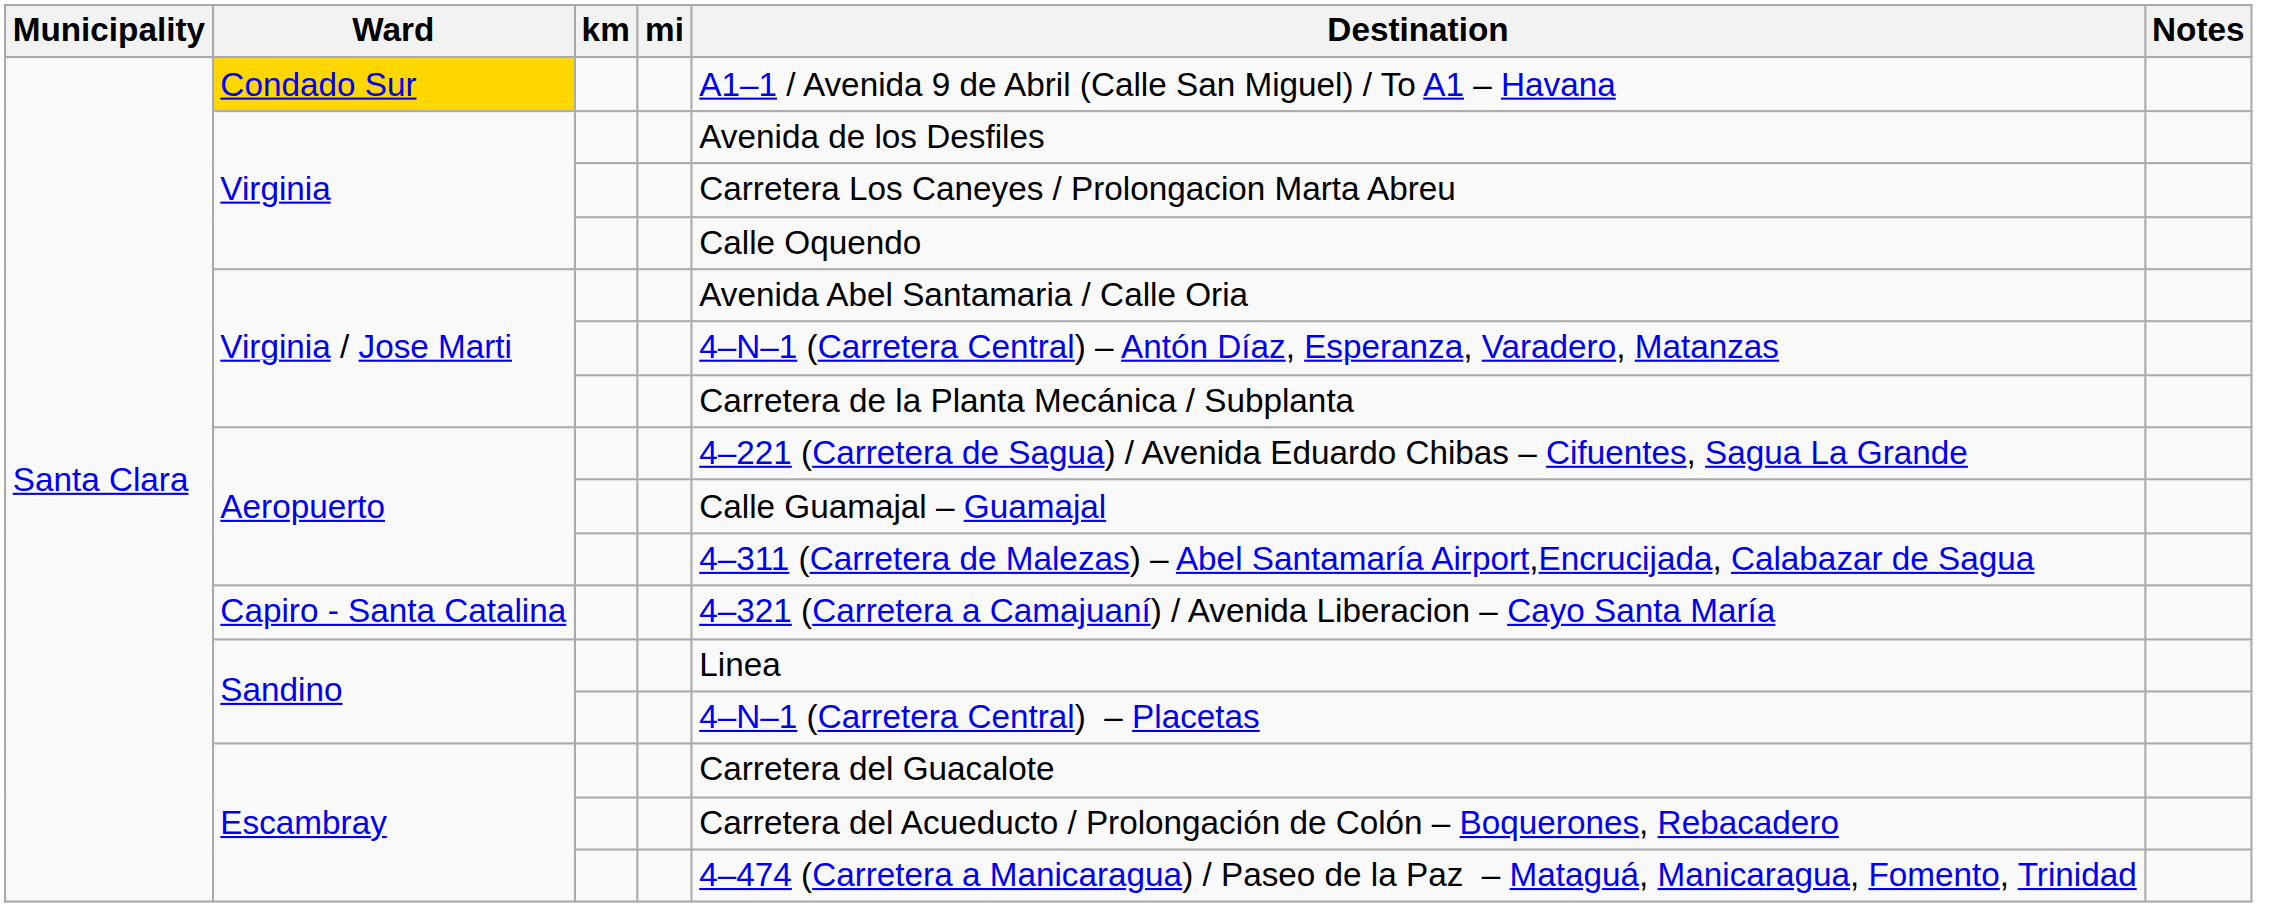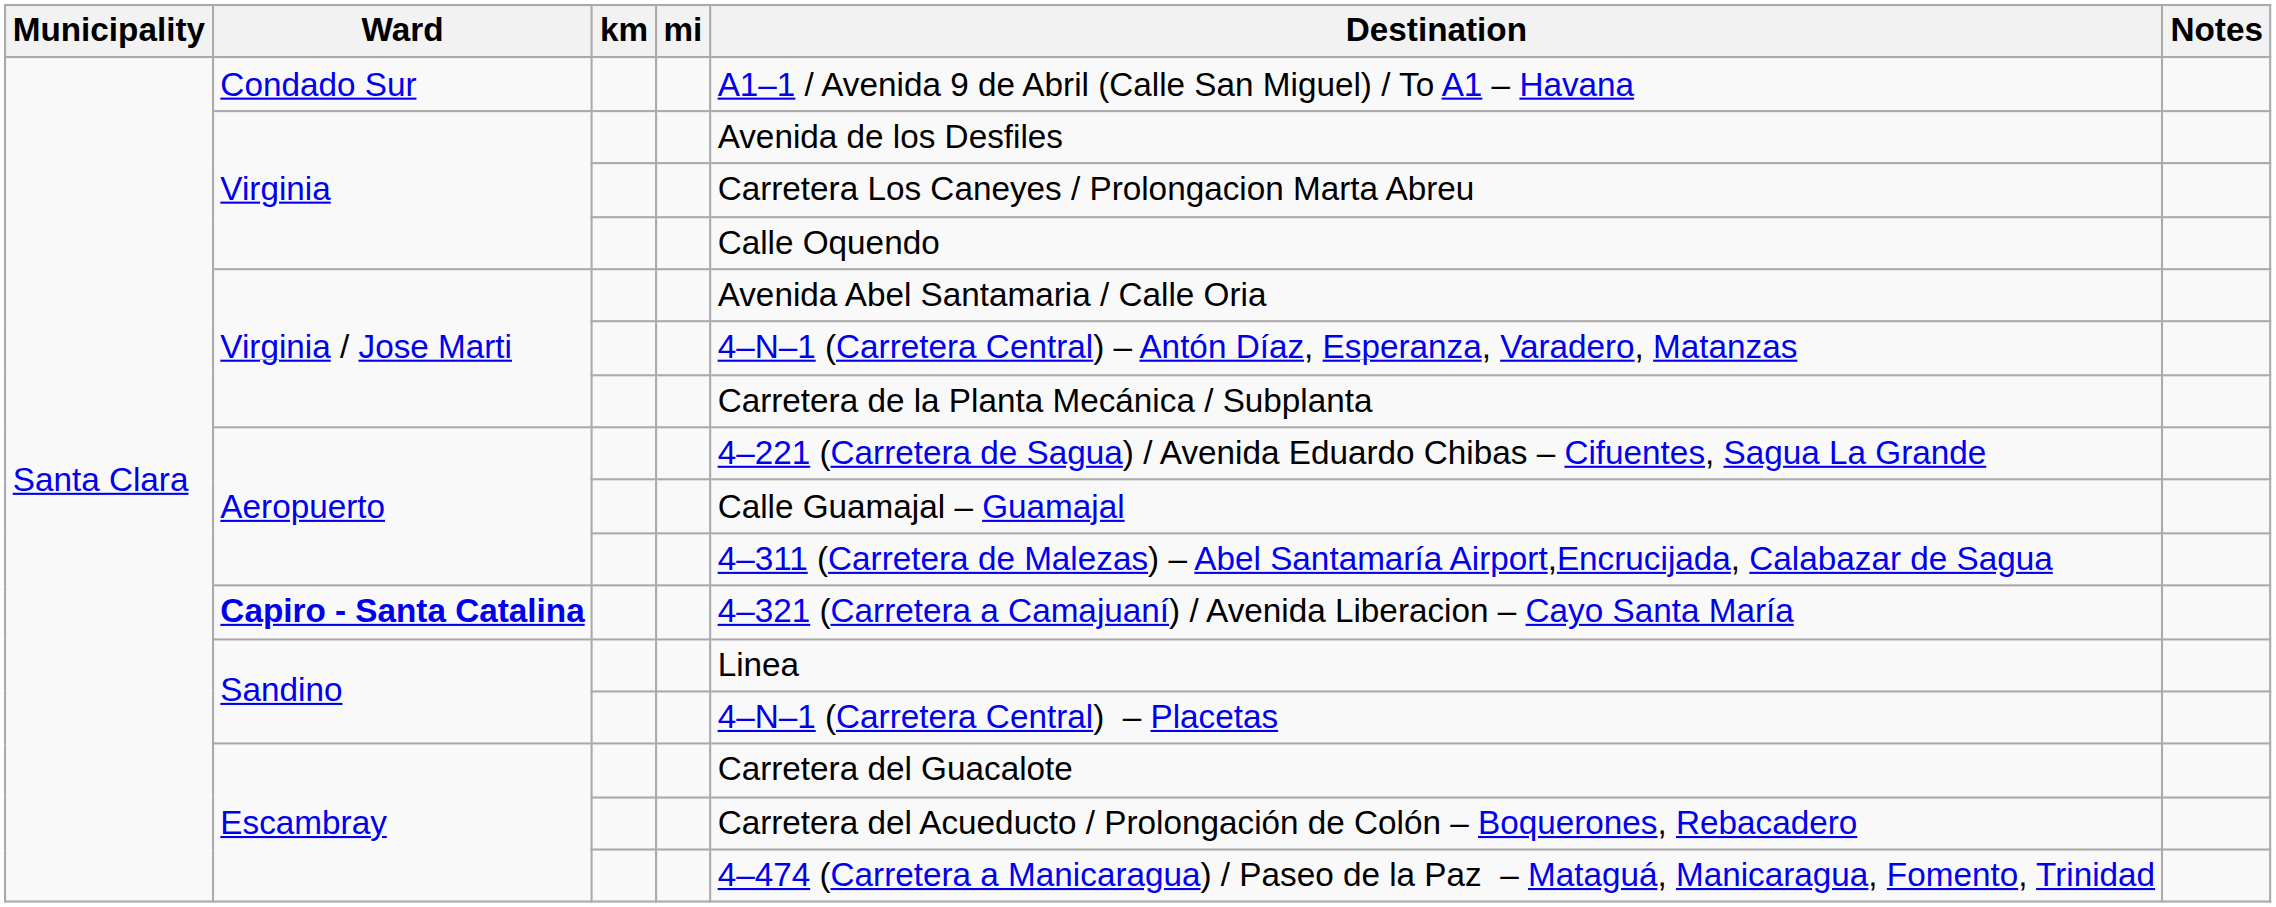(318, 83) gold background -> (318, 83) no background
(393, 611) normal -> (403, 611) bold
